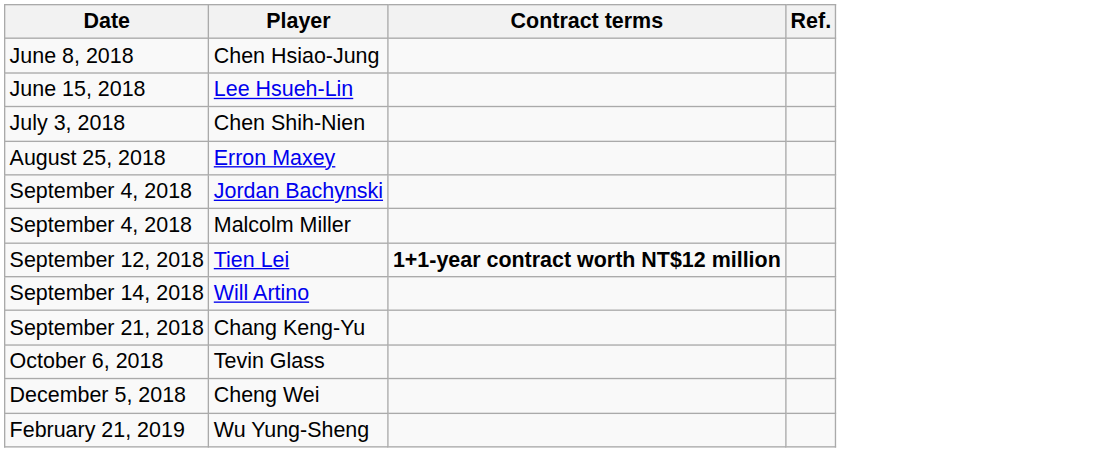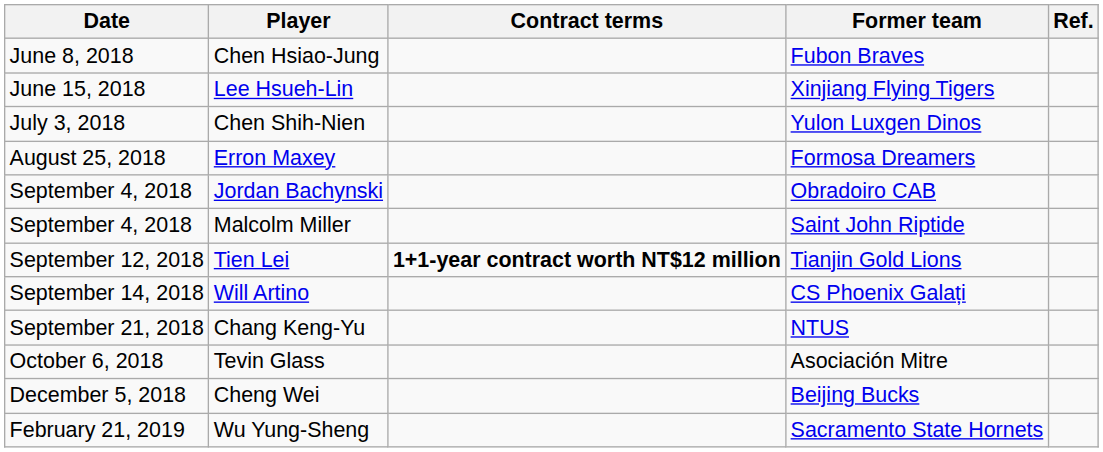+ column: (917, 21)
